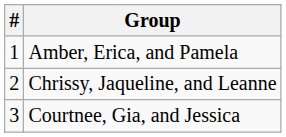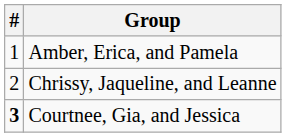(14, 115) normal -> (14, 115) bold
